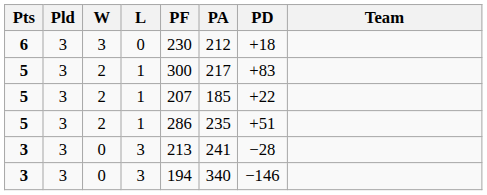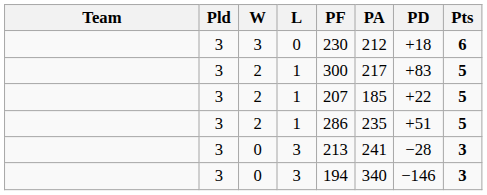columns swapped: (384, 17) <-> (24, 17)
